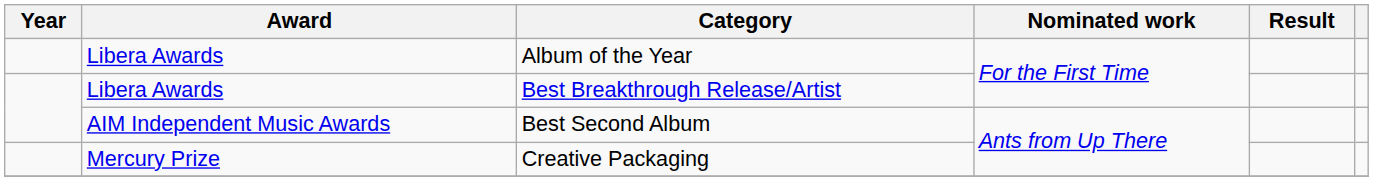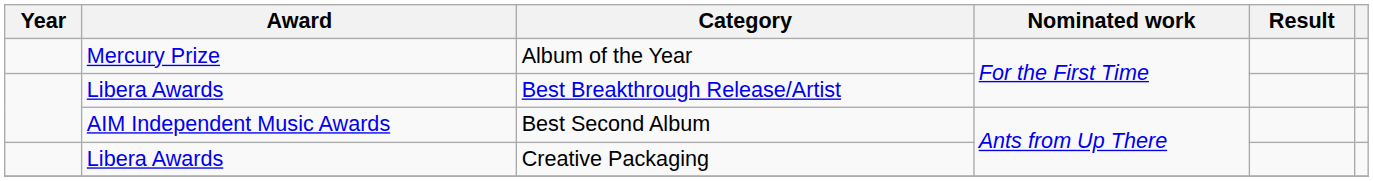(155, 55) Libera Awards -> (153, 55) Mercury Prize
(153, 158) Mercury Prize -> (155, 158) Libera Awards
